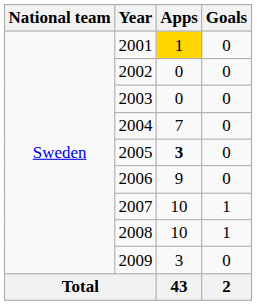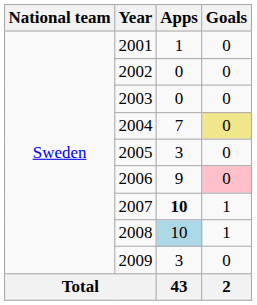(179, 44) gold background -> (179, 44) no background
(226, 125) no background -> (226, 125) khaki background
(179, 152) bold -> (179, 152) normal
(226, 179) no background -> (226, 179) pink background
(179, 206) normal -> (179, 206) bold
(179, 233) no background -> (179, 233) lightblue background
